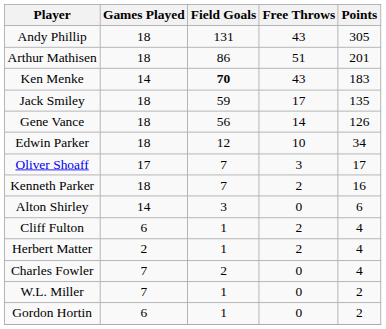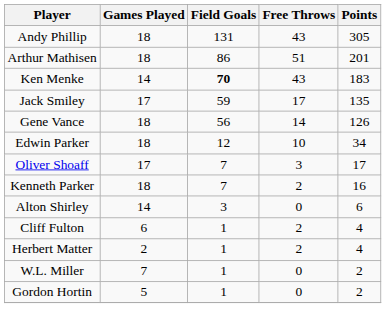(144, 100) 18 -> (144, 100) 17
- row: (52, 270)
(144, 313) 6 -> (144, 292) 5
